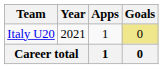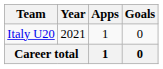(140, 34) khaki background -> (140, 34) no background
